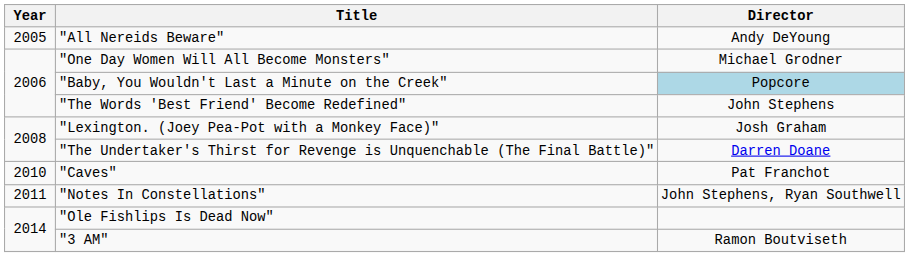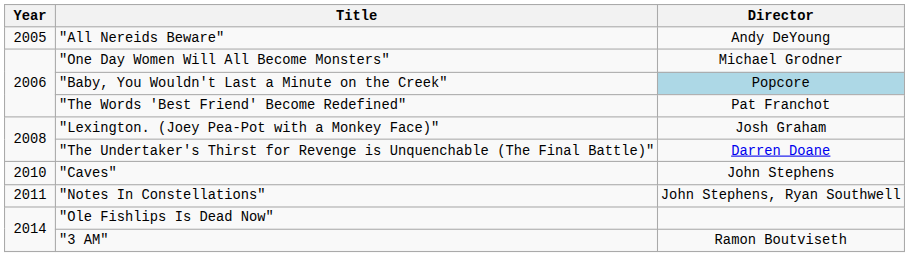(781, 106) John Stephens -> (781, 106) Pat Franchot
(781, 173) Pat Franchot -> (781, 173) John Stephens
